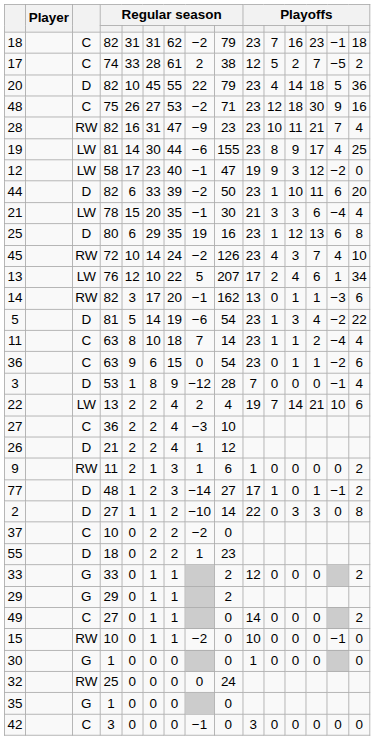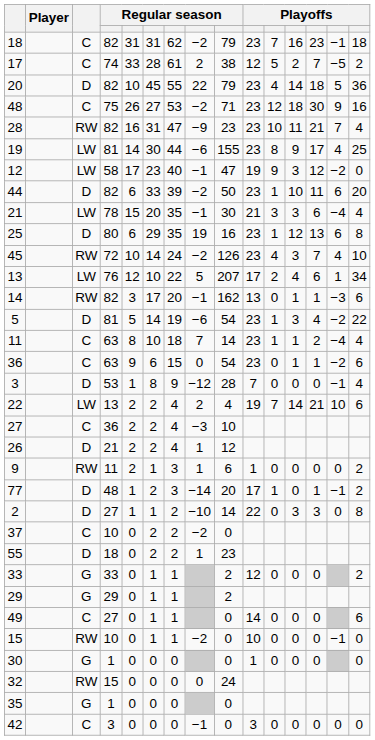(228, 490) 27 -> (228, 490) 20
(359, 618) 2 -> (359, 618) 6
(111, 682) 25 -> (111, 682) 15
